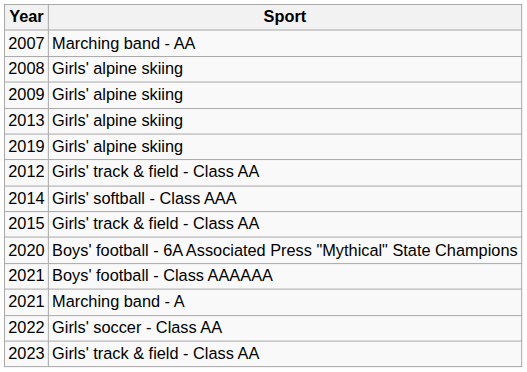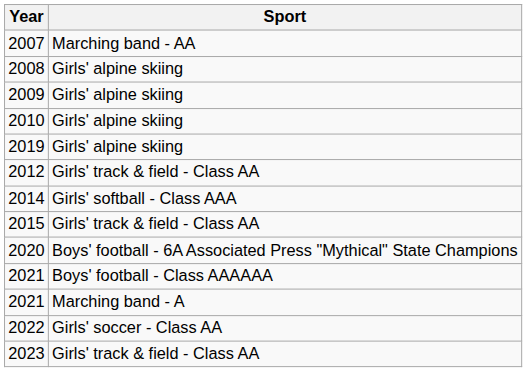(26, 120) 2013 -> (26, 120) 2010
